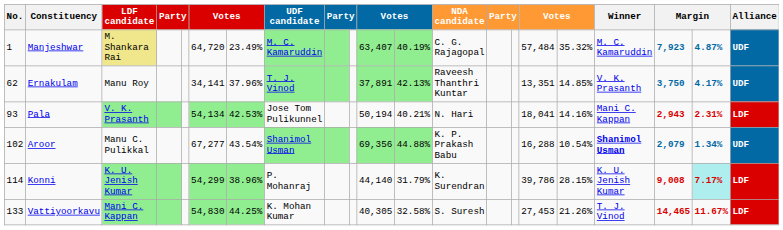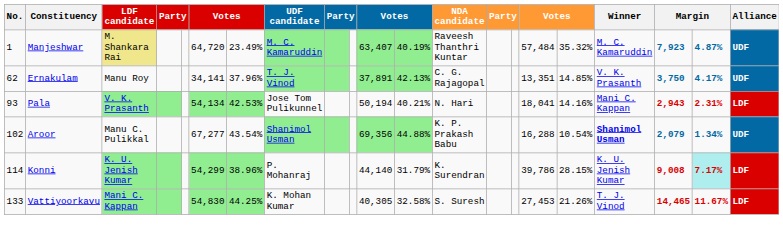(460, 48) C. G. Rajagopal -> (457, 48) Raveesh Thanthri Kuntar
(457, 84) Raveesh Thanthri Kuntar -> (460, 79) C. G. Rajagopal
